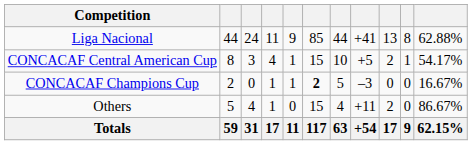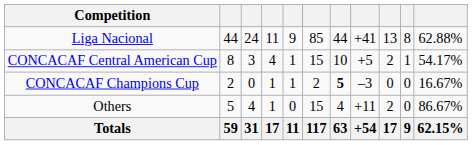(316, 83) bold -> (316, 83) normal
(340, 83) normal -> (340, 83) bold
